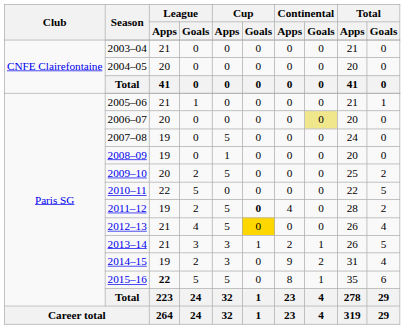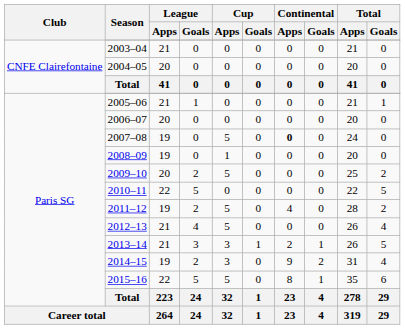(321, 119) khaki background -> (321, 119) no background
(290, 137) normal -> (290, 137) bold
(258, 208) bold -> (258, 208) normal
(258, 226) gold background -> (258, 226) no background
(164, 279) bold -> (164, 279) normal
